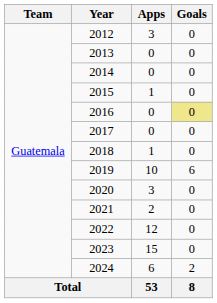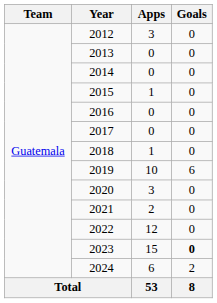(192, 111) khaki background -> (192, 111) no background
(192, 248) normal -> (192, 248) bold
